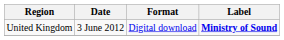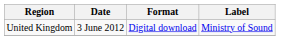(239, 27) bold -> (237, 27) normal
